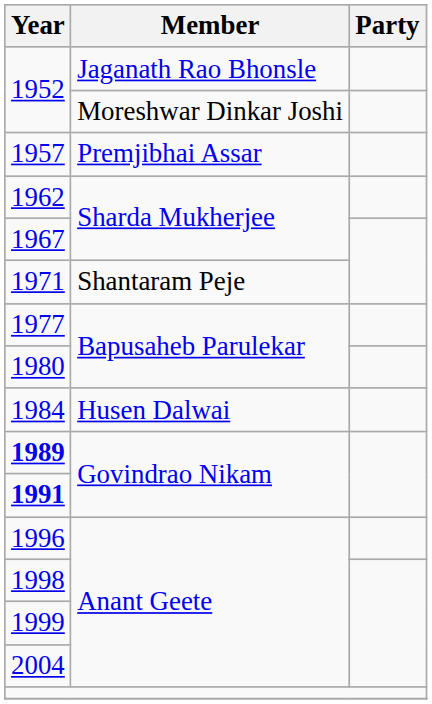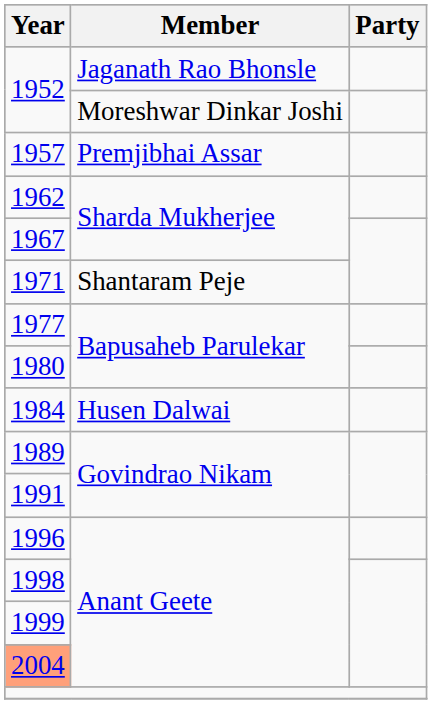(38, 452) bold -> (38, 452) normal
(38, 494) bold -> (38, 494) normal
(38, 665) no background -> (38, 665) lightsalmon background
